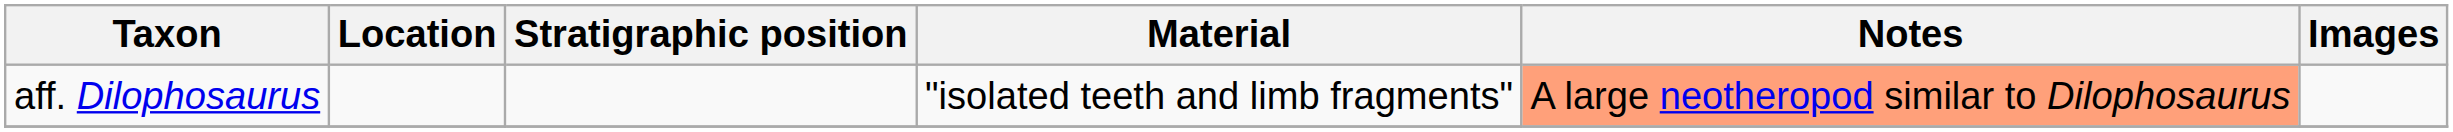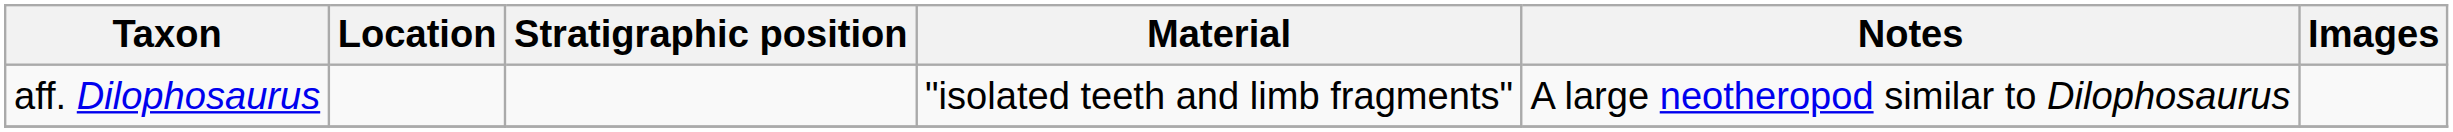(1911, 95) lightsalmon background -> (1911, 95) no background
